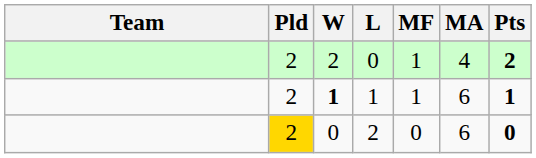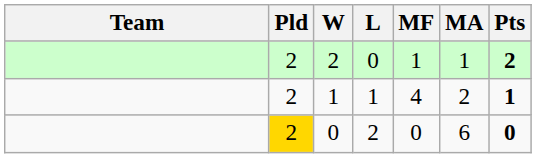(464, 59) 4 -> (464, 59) 1
(333, 96) bold -> (333, 96) normal
(416, 96) 1 -> (416, 96) 4
(464, 96) 6 -> (464, 96) 2
